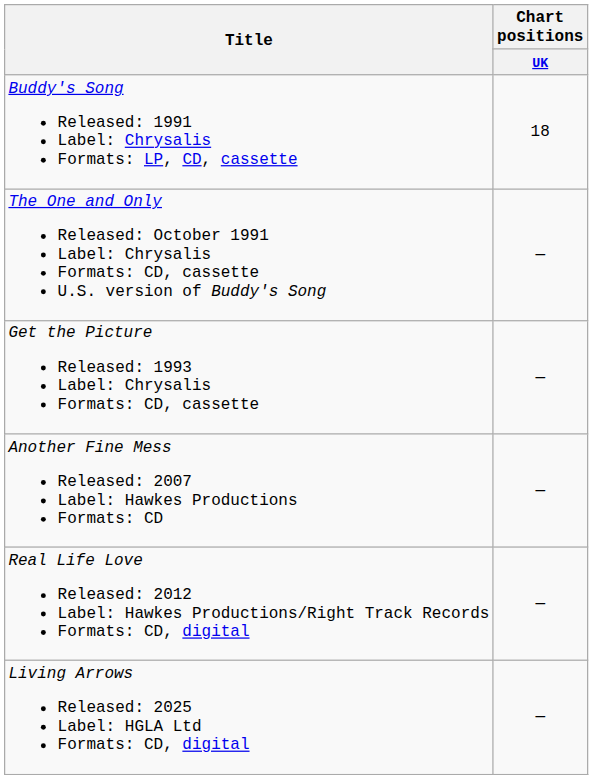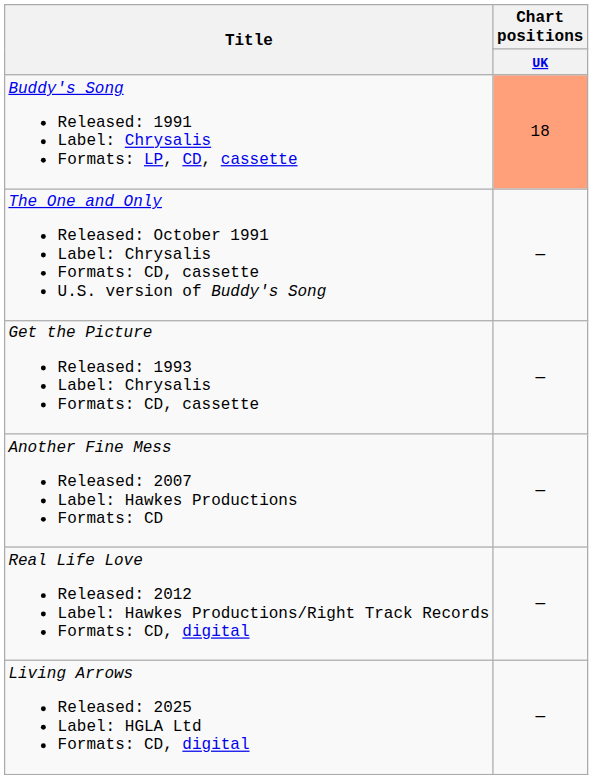(540, 132) no background -> (540, 132) lightsalmon background
